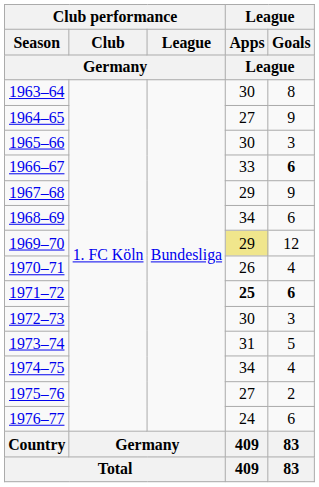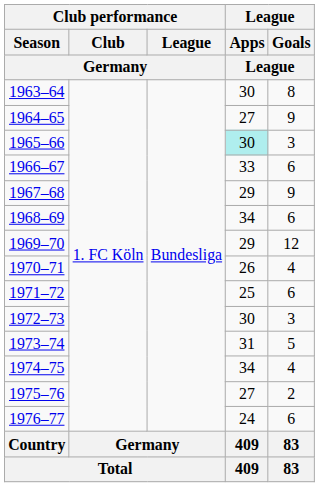(247, 142) no background -> (247, 142) paleturquoise background
(291, 167) bold -> (291, 167) normal
(247, 243) khaki background -> (247, 243) no background
(247, 293) bold -> (247, 293) normal
(291, 293) bold -> (291, 293) normal
